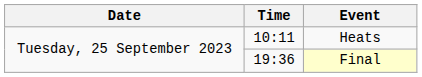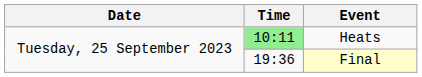(274, 38) no background -> (274, 38) lightgreen background
